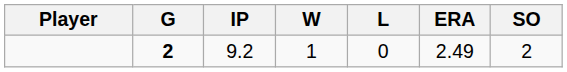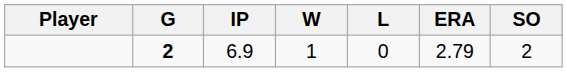(240, 50) 9.2 -> (240, 50) 6.9
(455, 50) 2.49 -> (455, 50) 2.79
